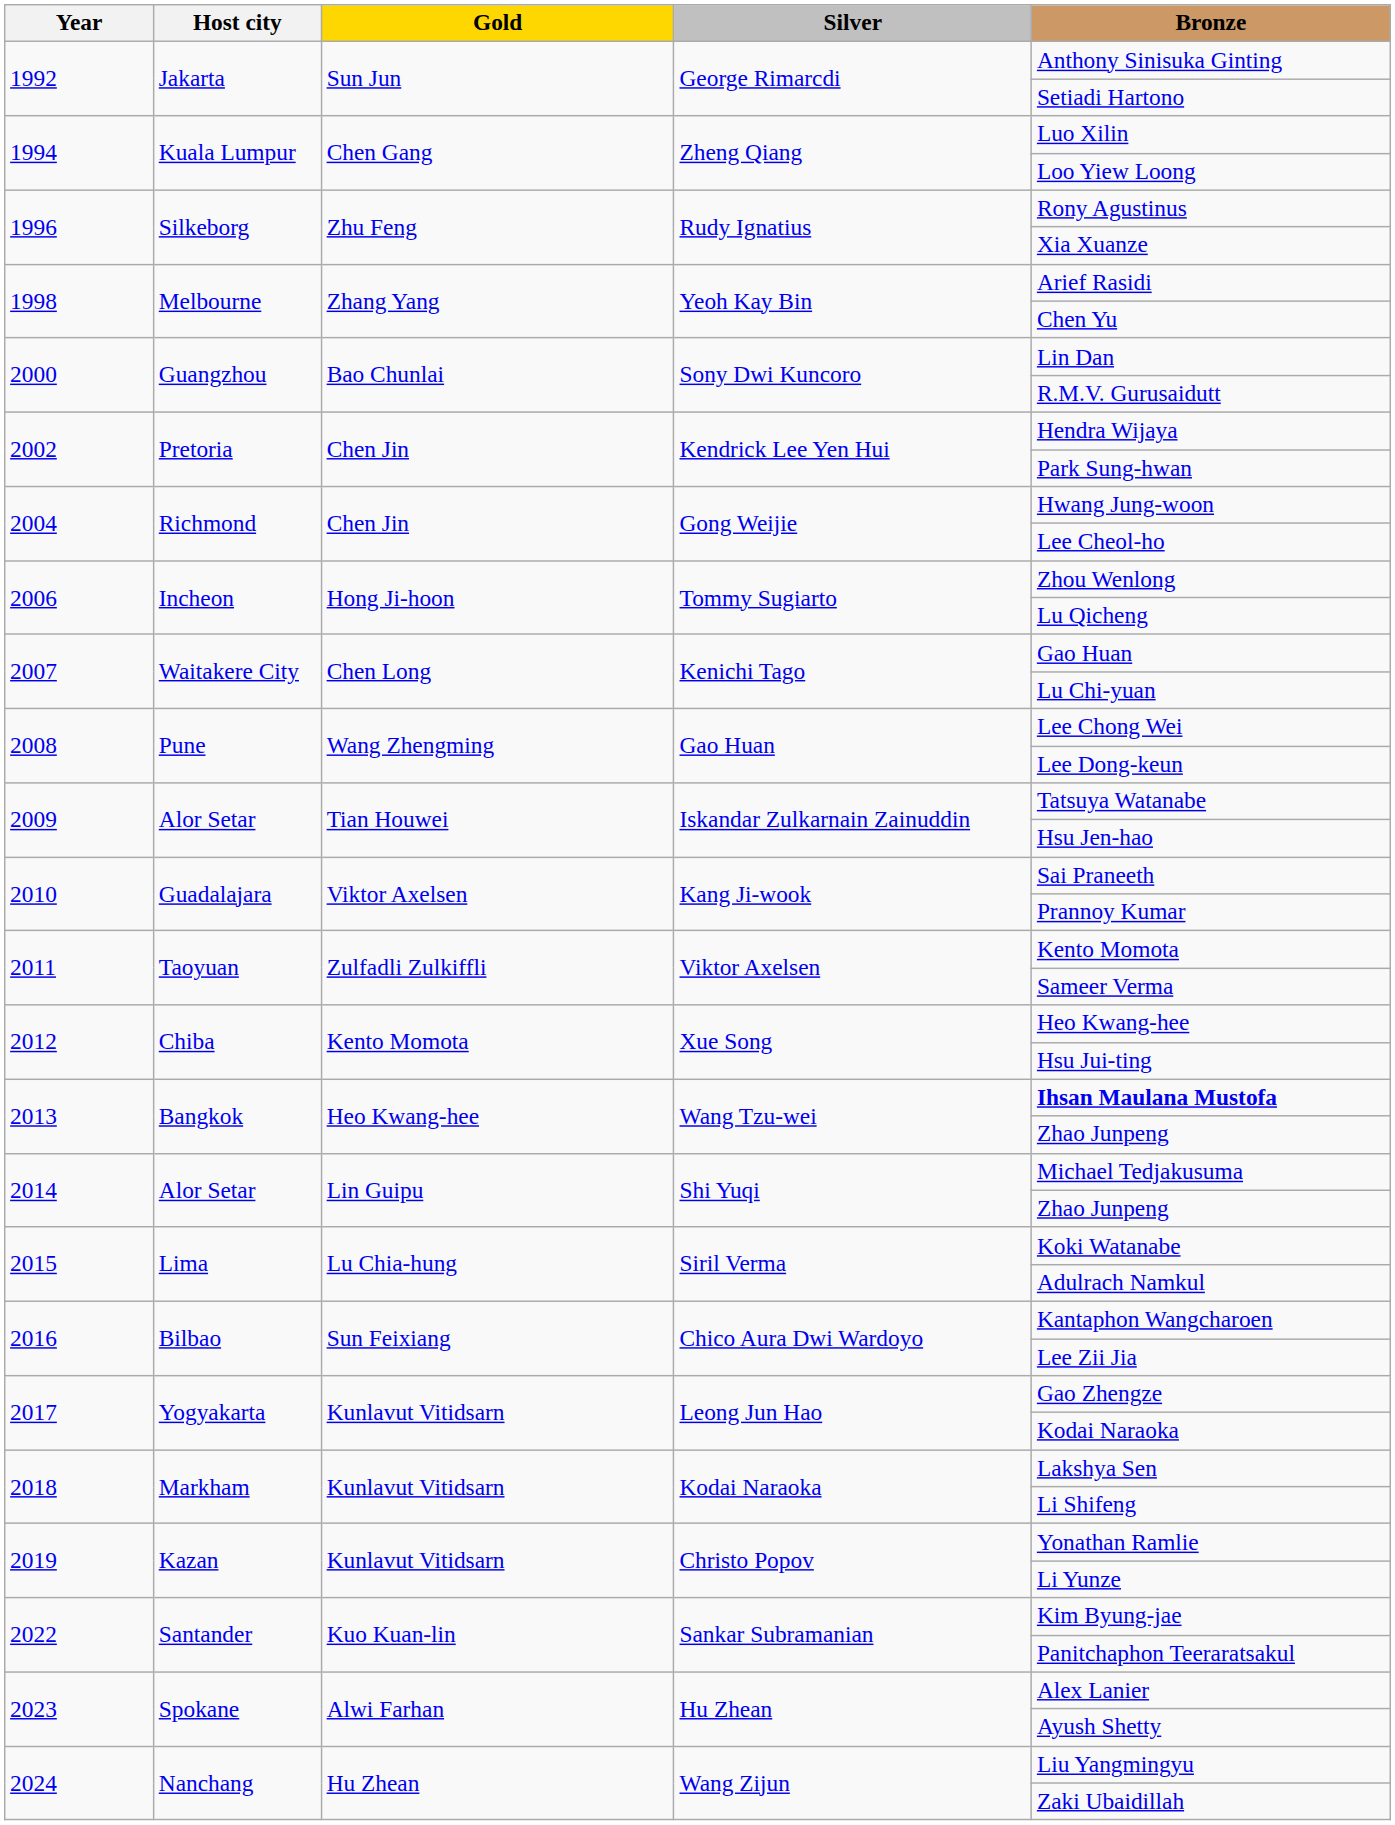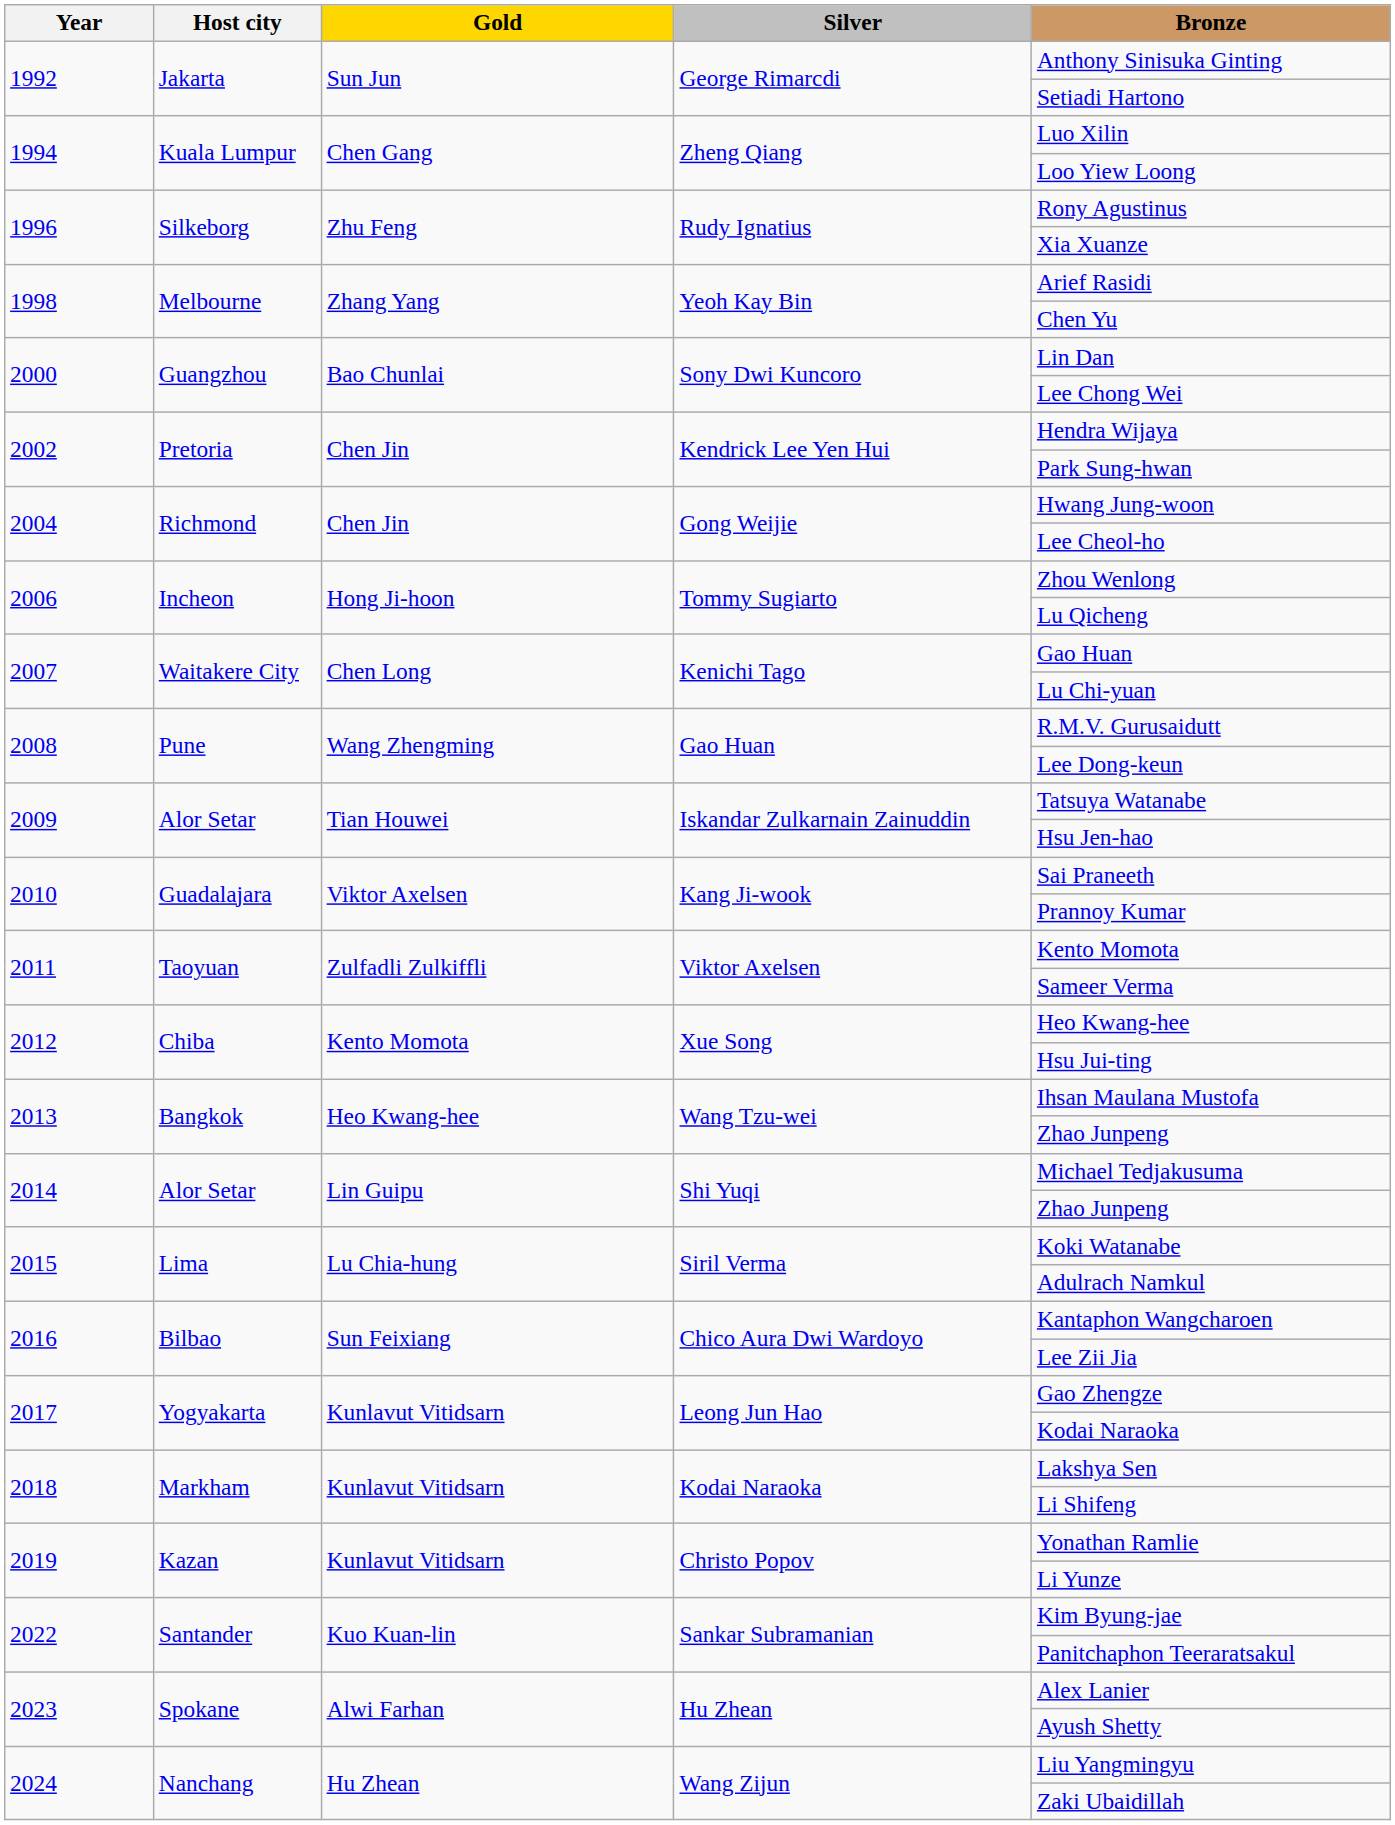(1129, 393) R.M.V. Gurusaidutt -> (1110, 393) Lee Chong Wei
(1110, 726) Lee Chong Wei -> (1129, 726) R.M.V. Gurusaidutt
(1157, 1097) bold -> (1148, 1097) normal
